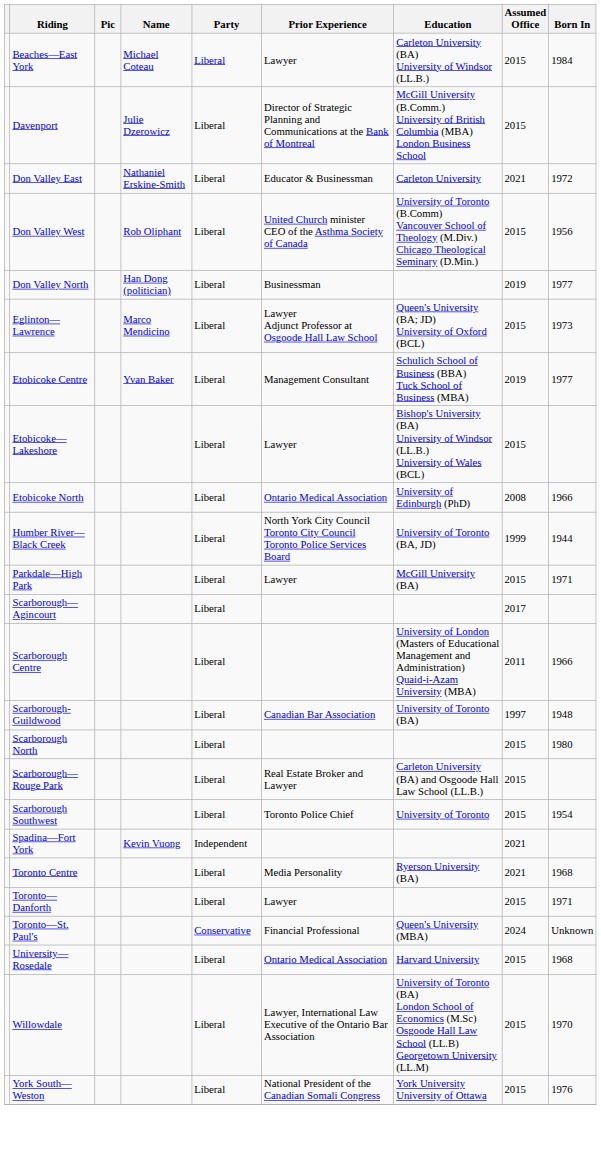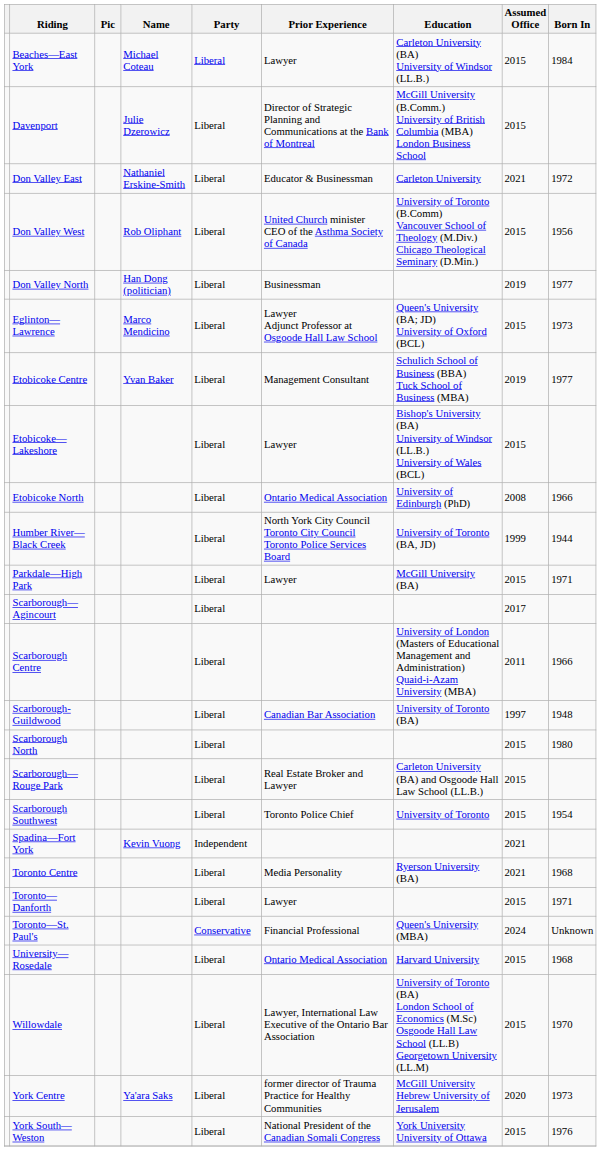+ row: (39, 1096)
